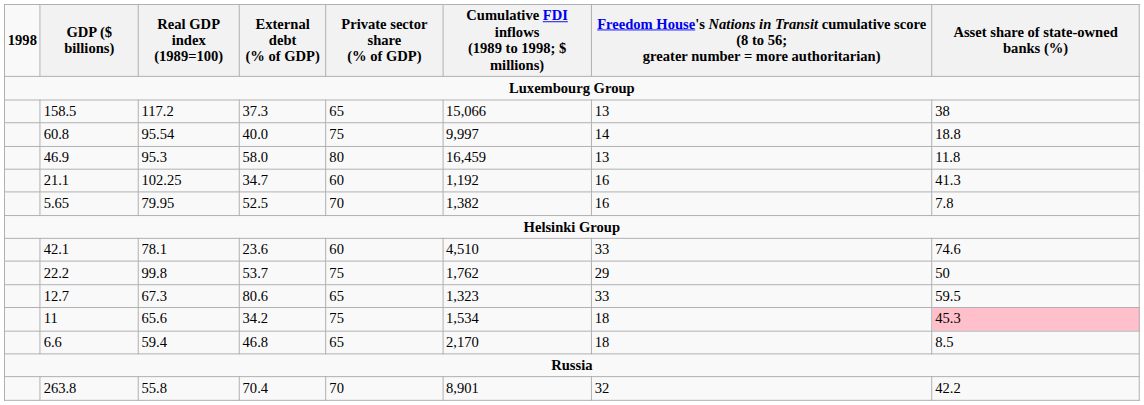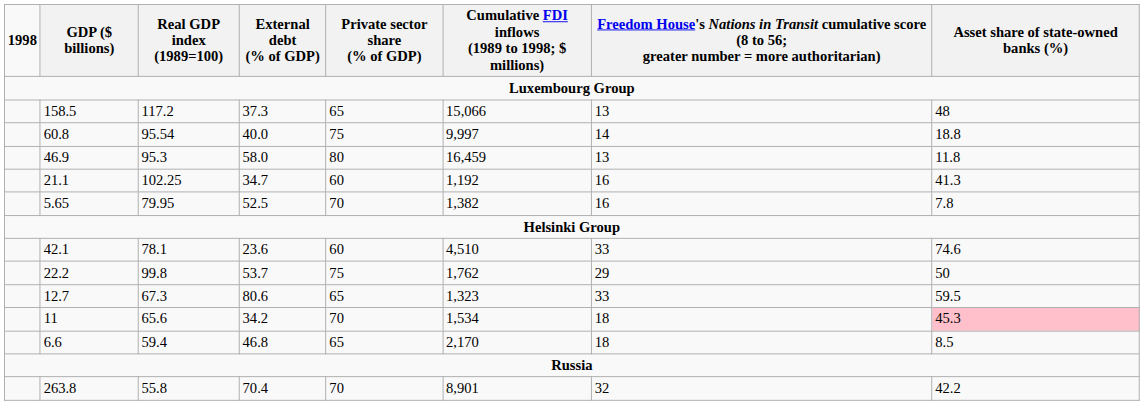(943, 111) 38 -> (943, 111) 48
(337, 319) 75 -> (337, 319) 70
